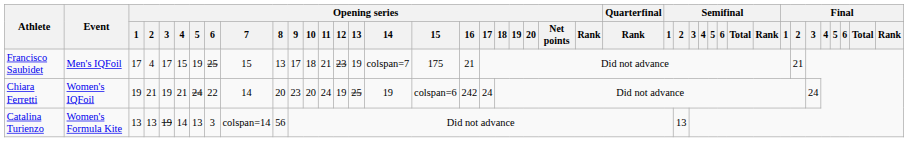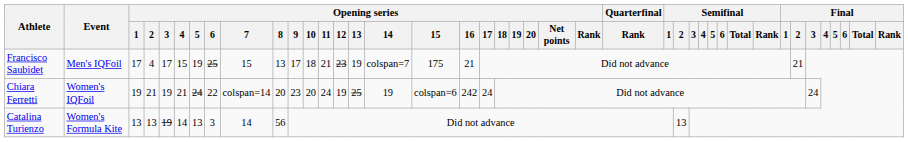(246, 93) 14 -> (246, 93) colspan=14
(246, 123) colspan=14 -> (246, 123) 14
